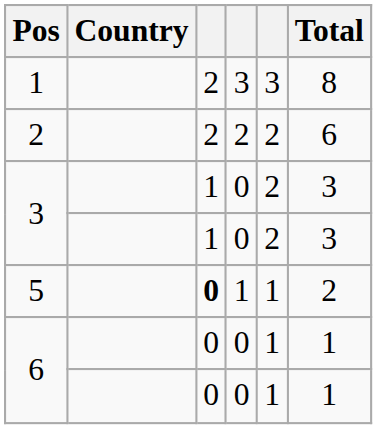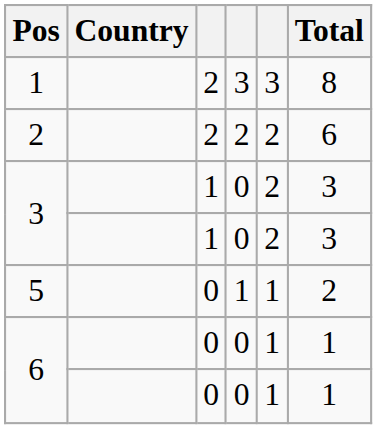(211, 291) bold -> (211, 291) normal
